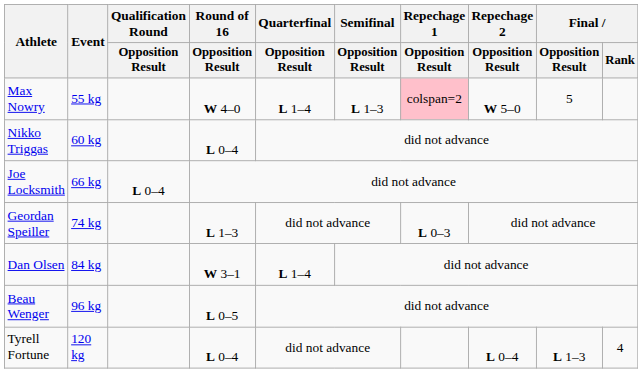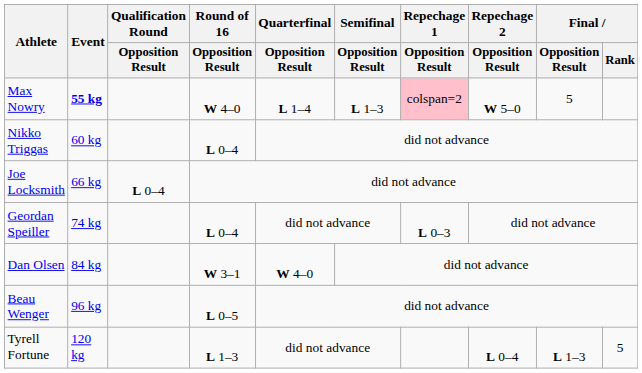(86, 99) normal -> (87, 99) bold
(222, 233) L 1–3 -> (222, 233) L 0–4
(295, 274) L 1–4 -> (295, 274) W 4–0
(222, 357) L 0–4 -> (222, 357) L 1–3
(620, 347) 4 -> (620, 347) 5
